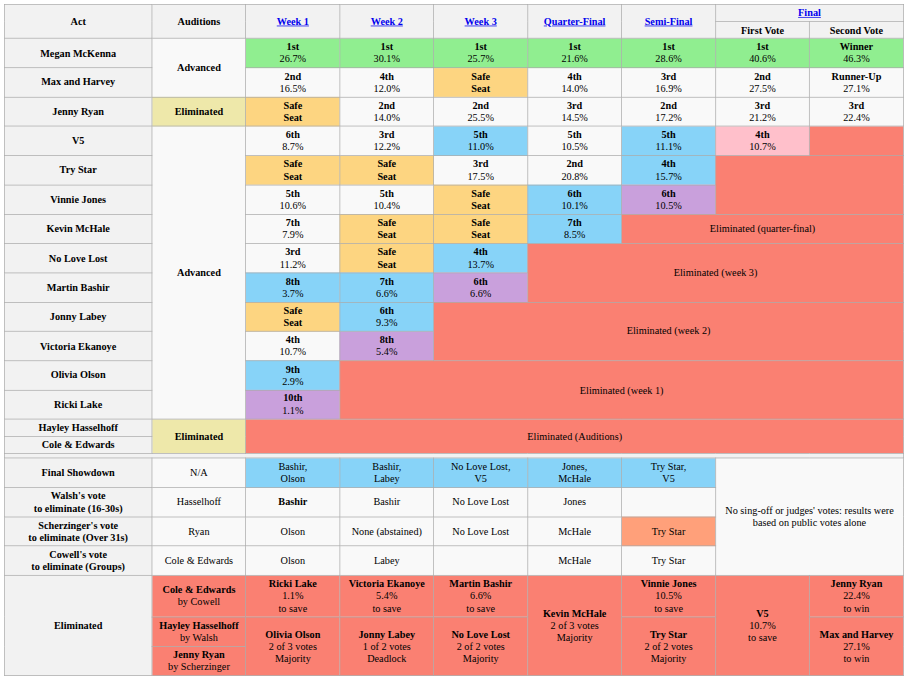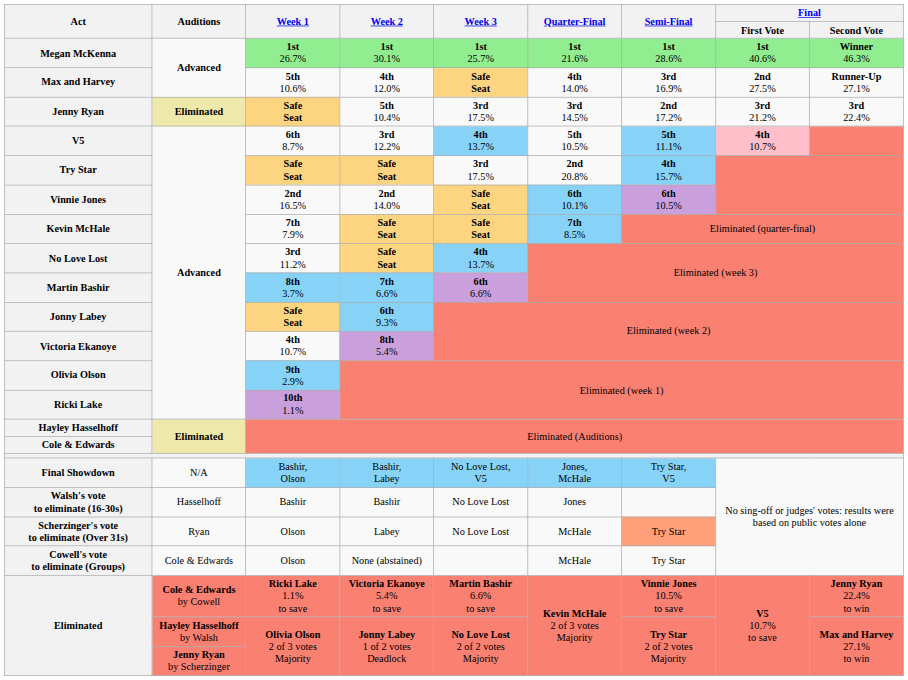(293, 82) 2nd 16.5% -> (293, 82) 5th 10.6%
(387, 112) 2nd 14.0% -> (387, 112) 5th 10.4%
(481, 112) 2nd 25.5% -> (481, 112) 3rd 17.5%
(481, 141) 5th 11.0% -> (481, 141) 4th 13.7%
(293, 199) 5th 10.6% -> (293, 199) 2nd 16.5%
(387, 199) 5th 10.4% -> (387, 199) 2nd 14.0%
(293, 502) bold -> (293, 502) normal
(387, 531) None (abstained) -> (387, 531) Labey
(387, 561) Labey -> (387, 561) None (abstained)
